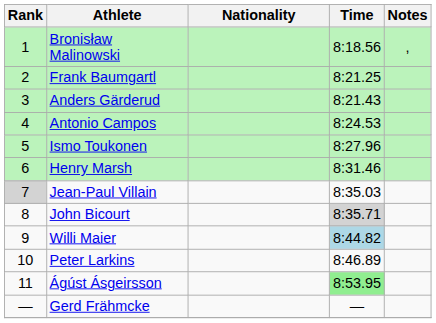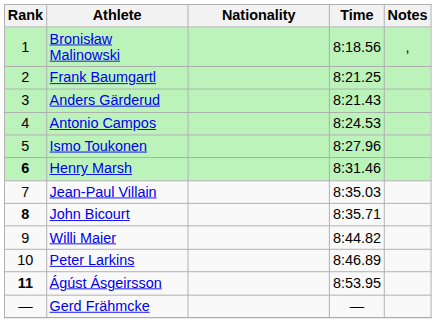(25, 169) normal -> (25, 169) bold
(25, 191) lightgrey background -> (25, 191) no background
(25, 214) normal -> (25, 214) bold
(357, 214) lightgrey background -> (357, 214) no background
(357, 237) lightblue background -> (357, 237) no background
(25, 283) normal -> (25, 283) bold
(357, 283) lightgreen background -> (357, 283) no background
